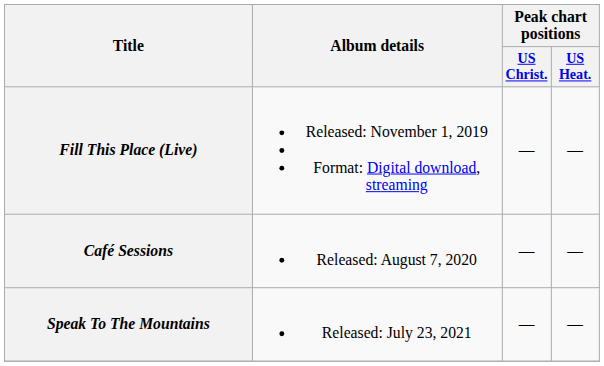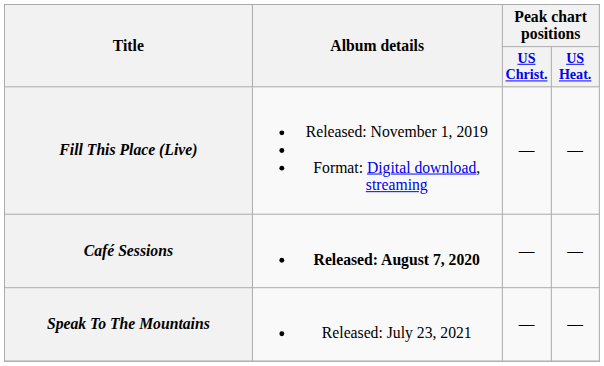(377, 259) normal -> (377, 259) bold
